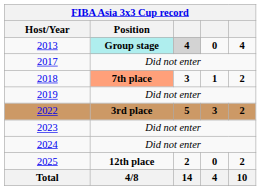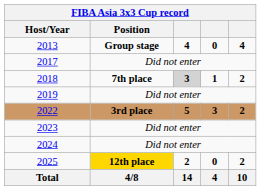(132, 45) paleturquoise background -> (132, 45) no background
(187, 45) lightgrey background -> (187, 45) no background
(132, 78) lightsalmon background -> (132, 78) no background
(187, 78) no background -> (187, 78) lightgrey background
(132, 161) no background -> (132, 161) gold background
